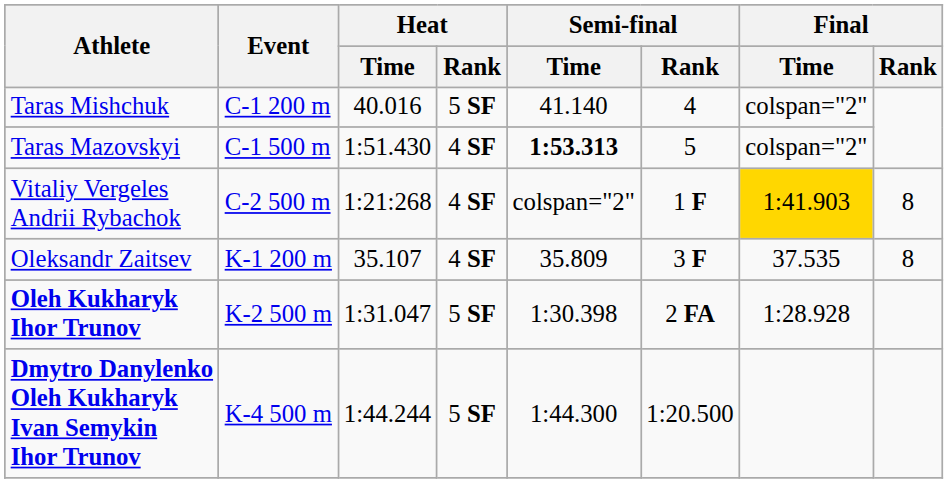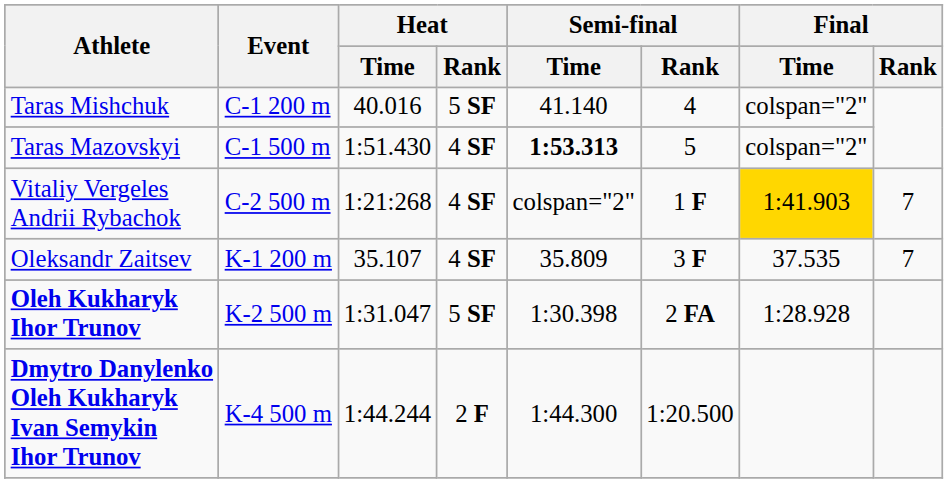(908, 203) 8 -> (908, 203) 7
(908, 258) 8 -> (908, 258) 7
(472, 413) 5 SF -> (472, 413) 2 F
